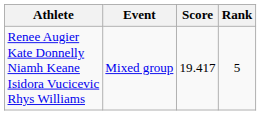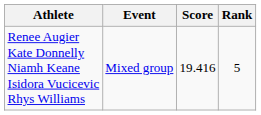(198, 68) 19.417 -> (198, 68) 19.416
